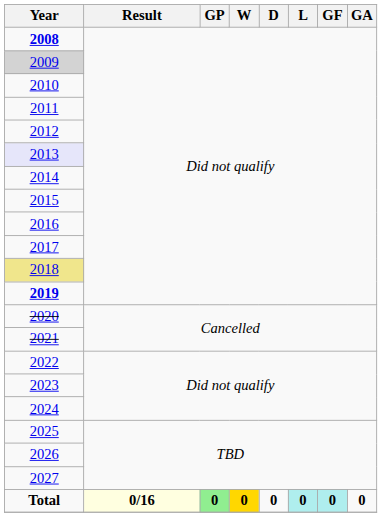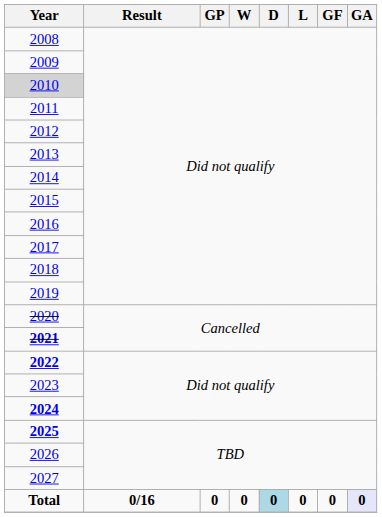(44, 39) bold -> (44, 39) normal
(44, 62) lightgrey background -> (44, 62) no background
(44, 85) no background -> (44, 85) lightgrey background
(44, 154) lavender background -> (44, 154) no background
(44, 270) khaki background -> (44, 270) no background
(44, 293) bold -> (44, 293) normal
(44, 339) normal -> (44, 339) bold
(44, 362) normal -> (44, 362) bold
(44, 408) normal -> (44, 408) bold
(44, 431) normal -> (44, 431) bold
(142, 500) lightyellow background -> (142, 500) no background
(215, 500) lightgreen background -> (215, 500) no background
(244, 500) gold background -> (244, 500) no background
(274, 500) no background -> (274, 500) lightblue background
(303, 500) paleturquoise background -> (303, 500) no background
(332, 500) paleturquoise background -> (332, 500) no background
(362, 500) no background -> (362, 500) lavender background
